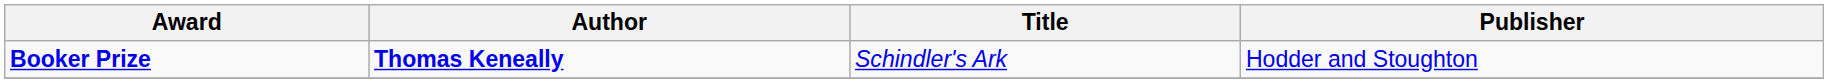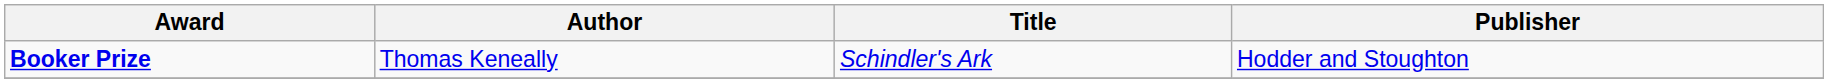(469, 59) bold -> (469, 59) normal
